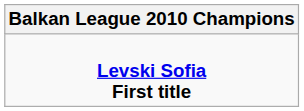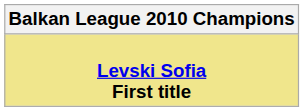(152, 80) no background -> (152, 80) khaki background
